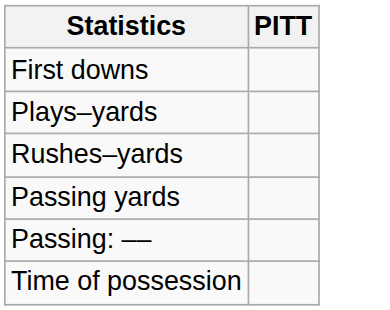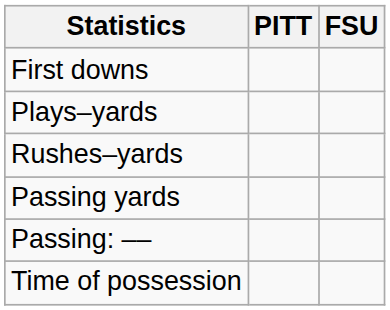+ column: (352, 26)
